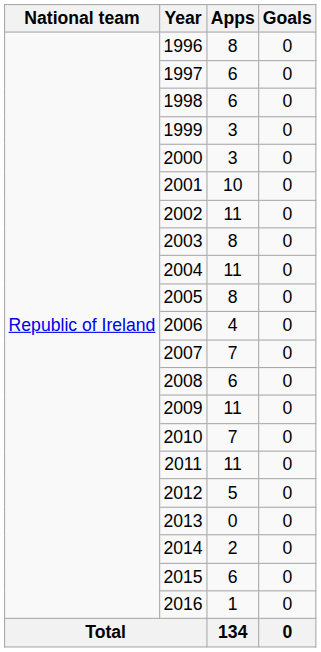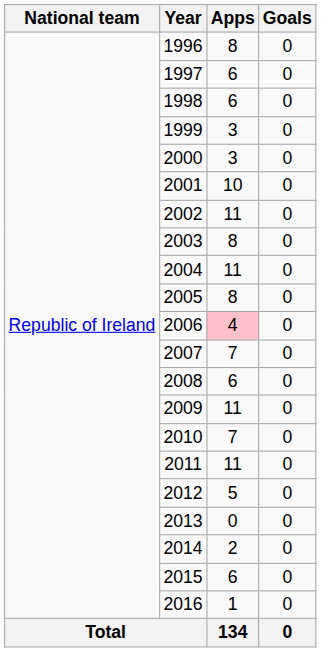(233, 325) no background -> (233, 325) pink background
